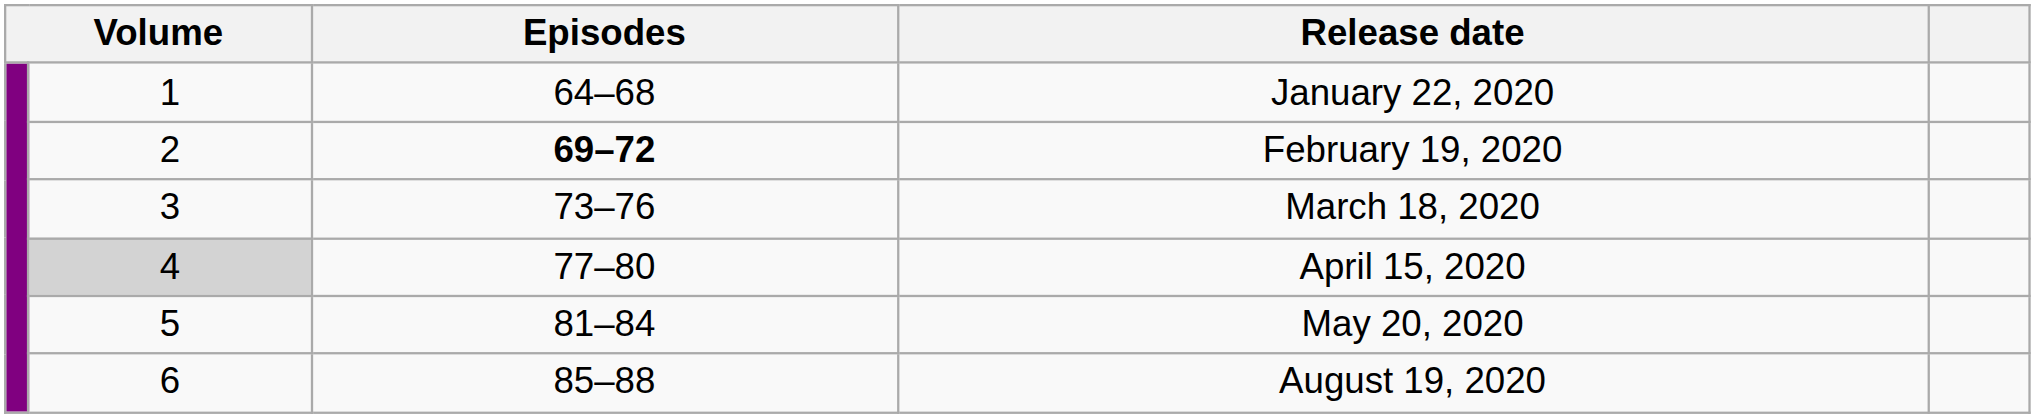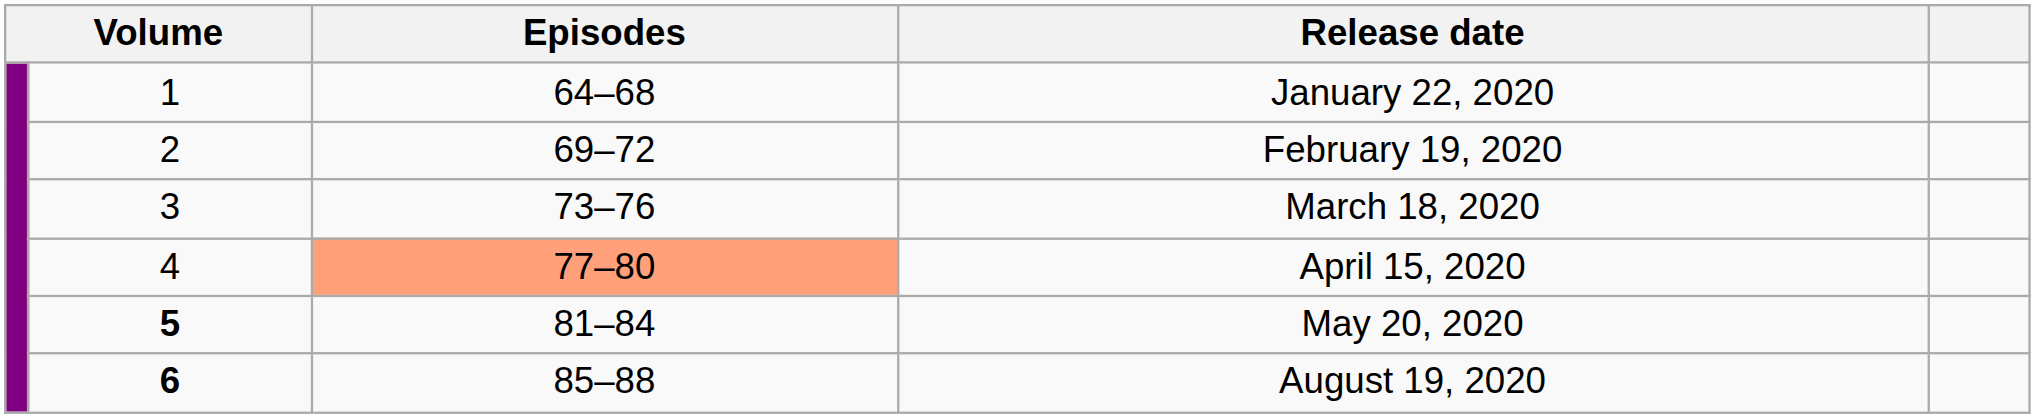(604, 149) bold -> (604, 149) normal
(170, 265) lightgrey background -> (170, 265) no background
(604, 265) no background -> (604, 265) lightsalmon background
(170, 324) normal -> (170, 324) bold
(170, 382) normal -> (170, 382) bold
